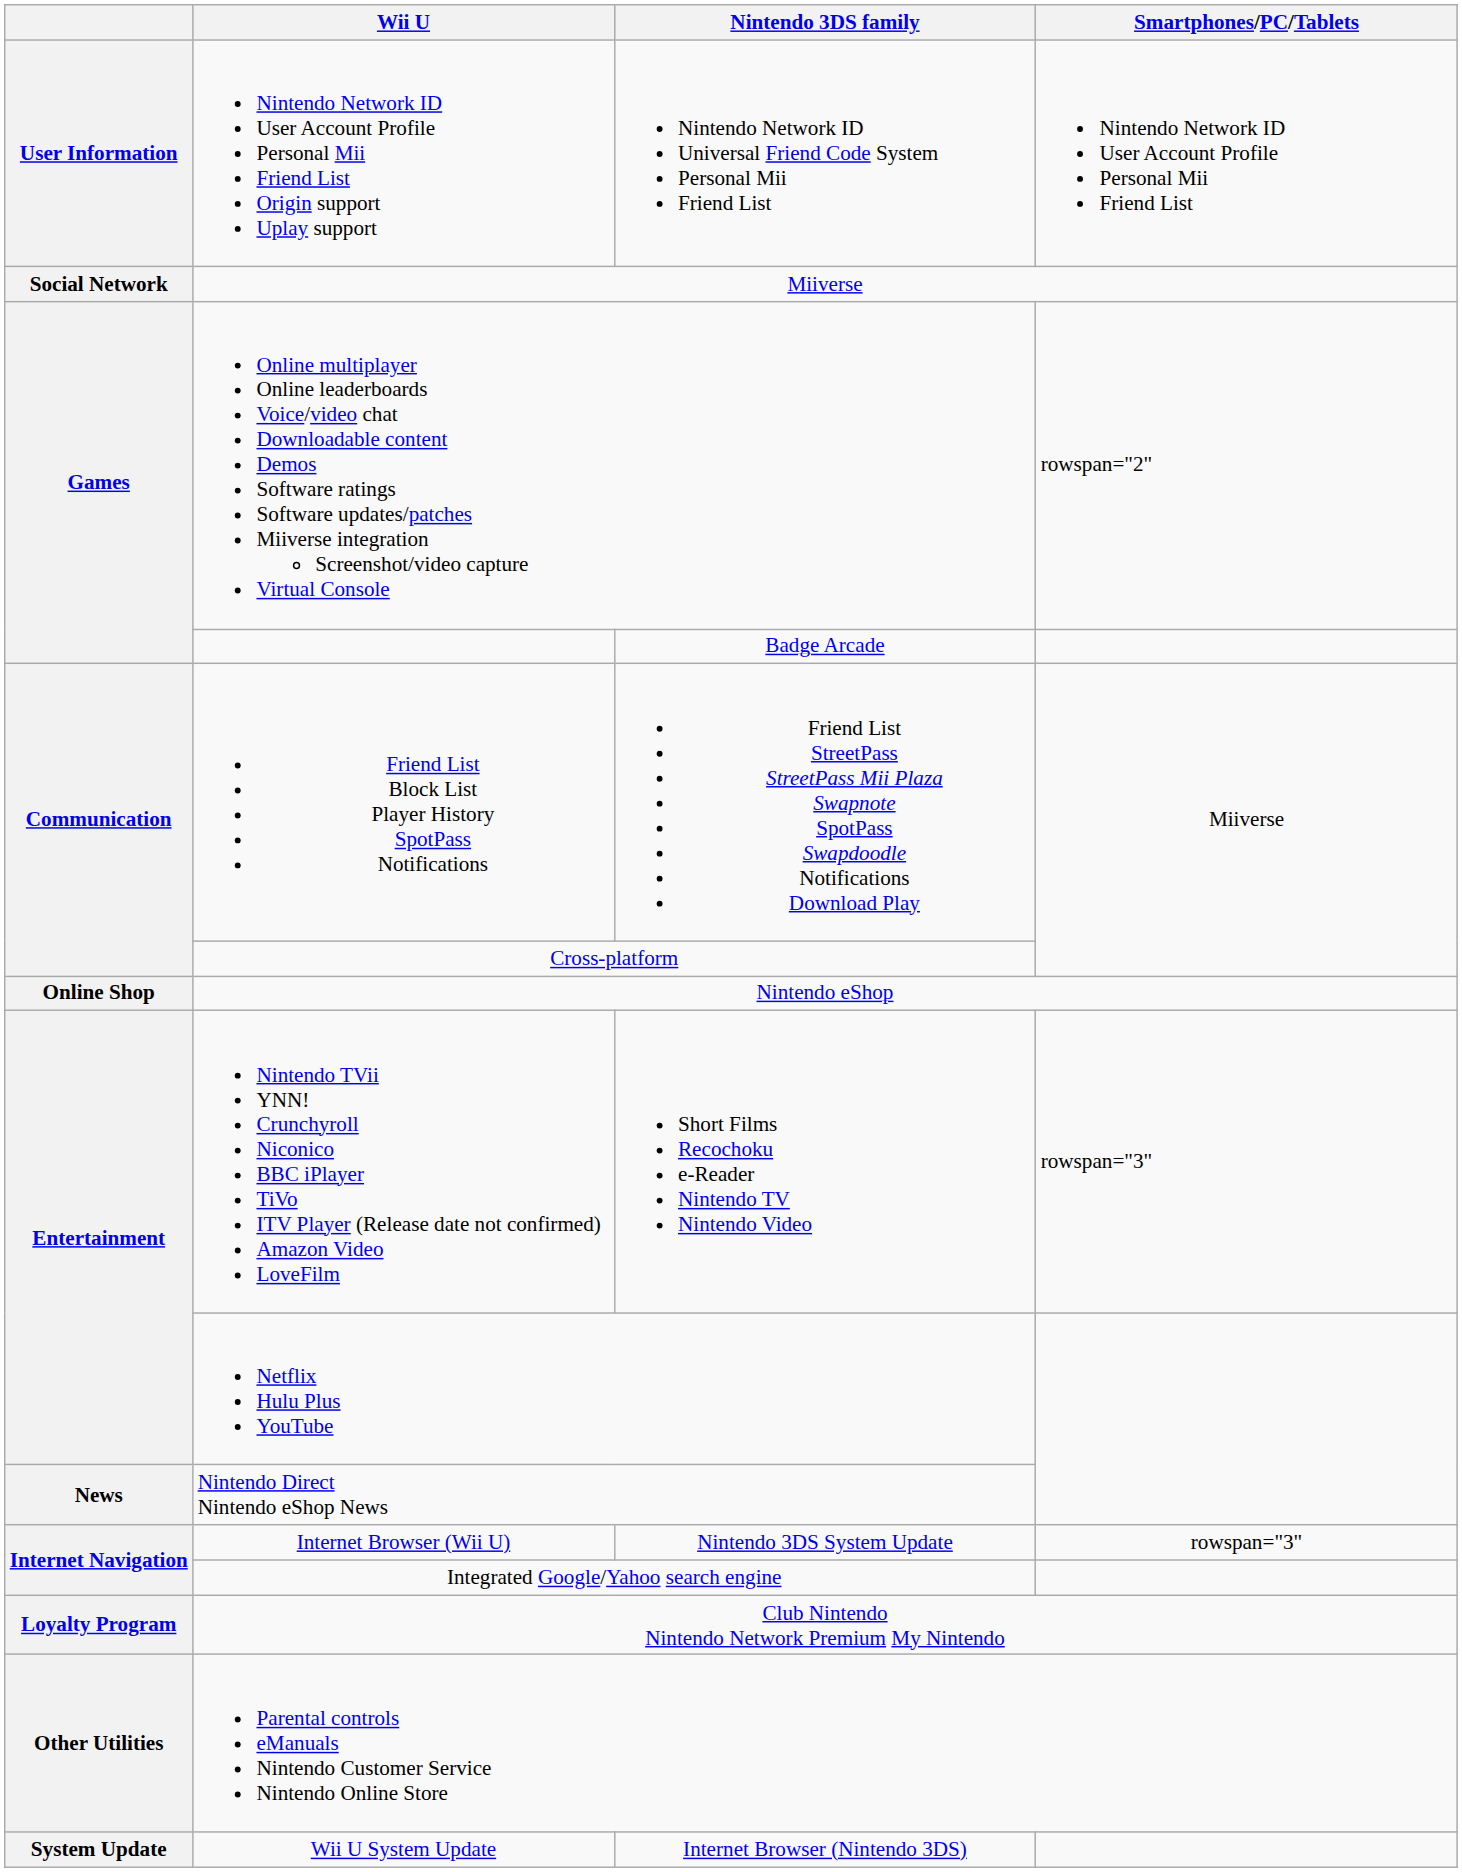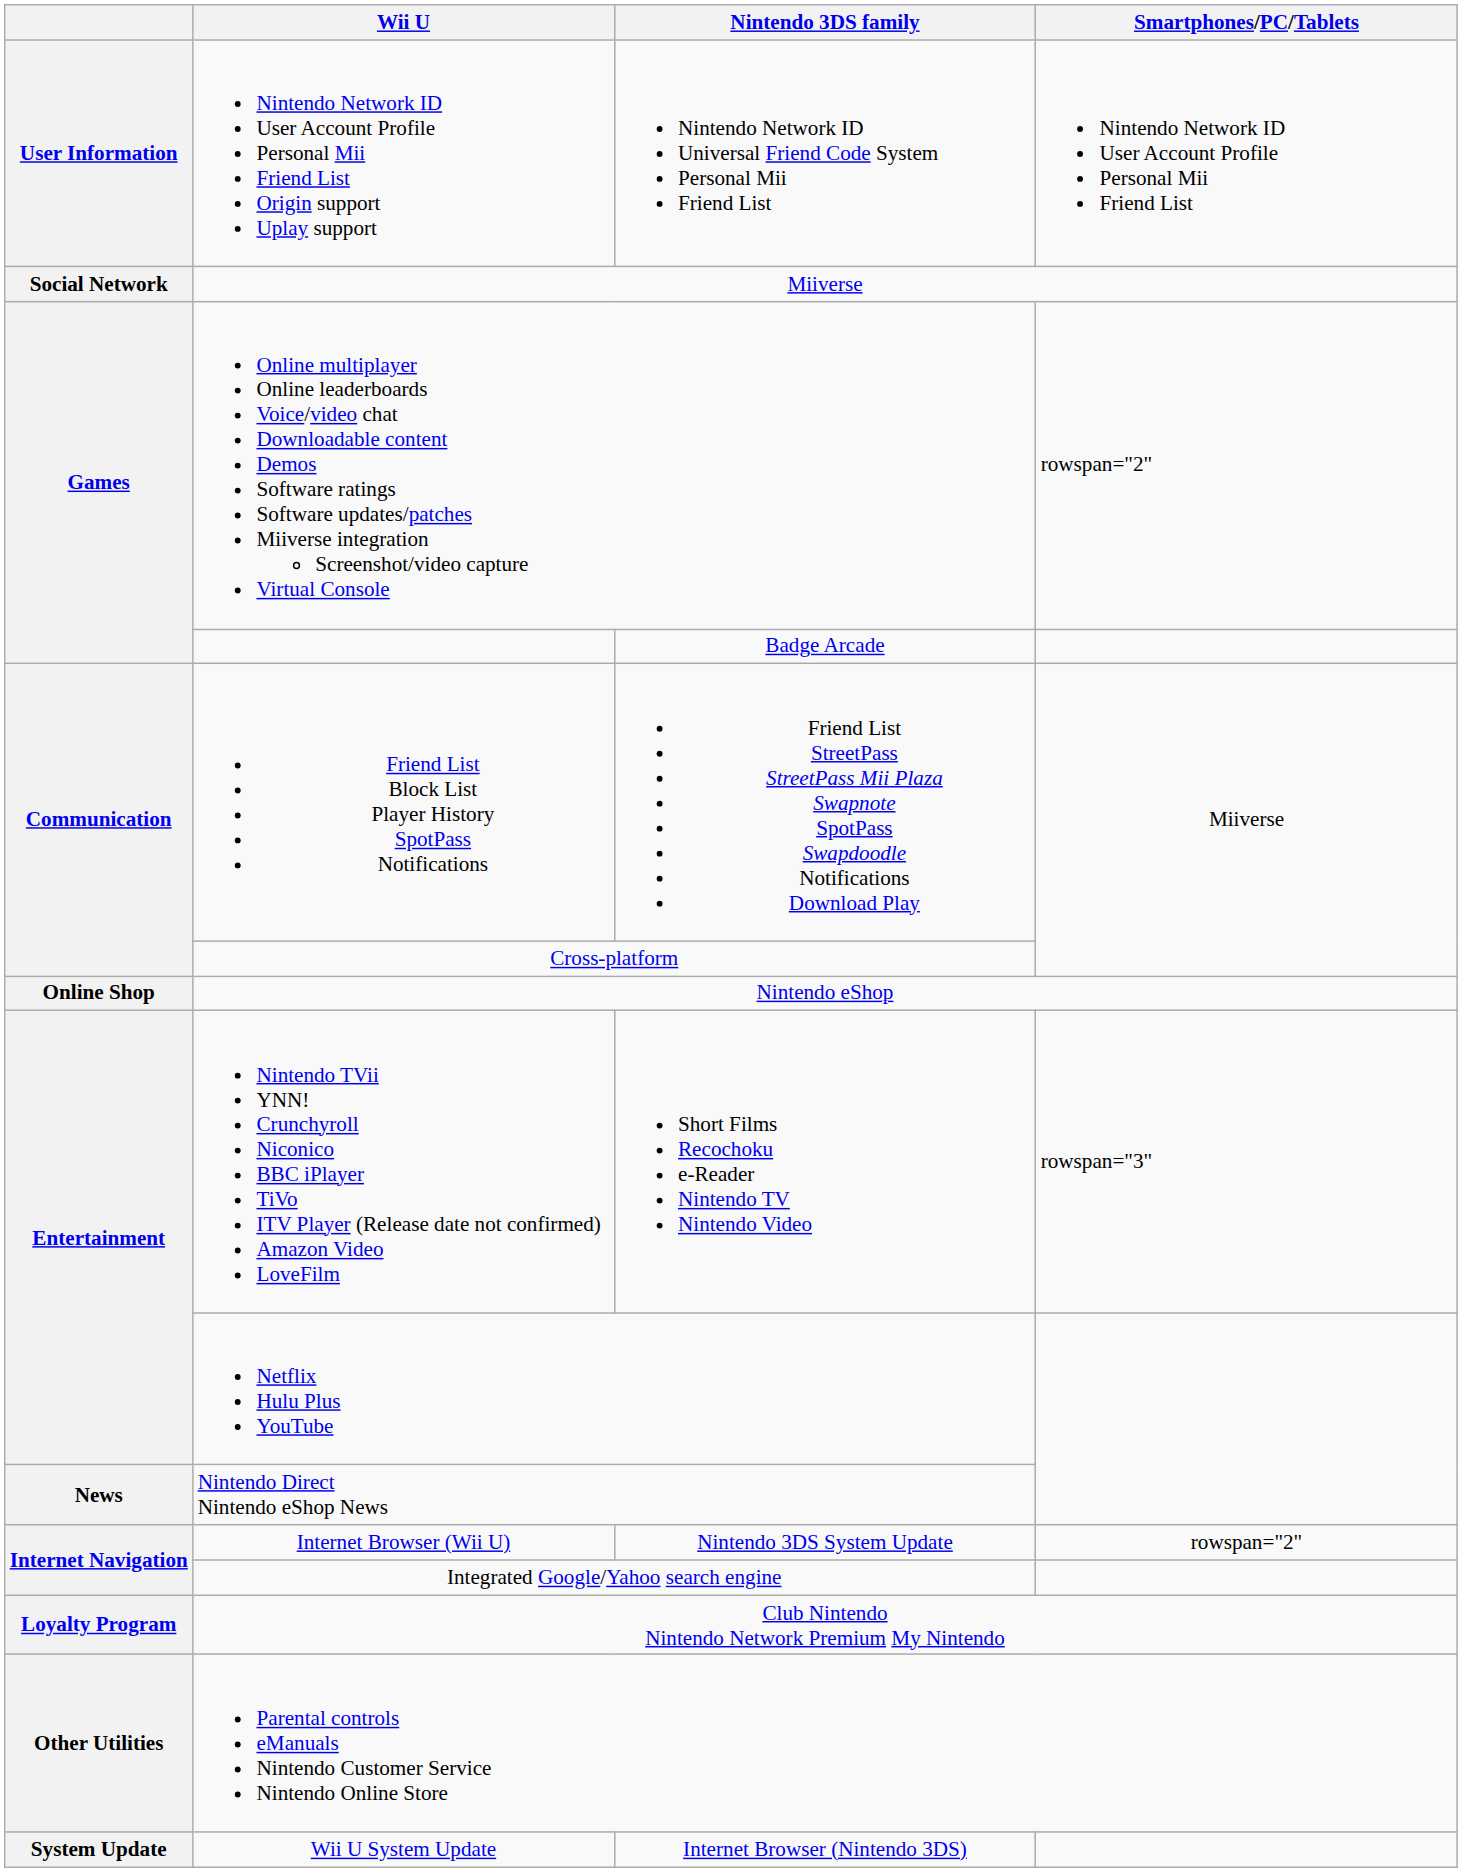(1247, 1542) rowspan="3" -> (1247, 1542) rowspan="2"
